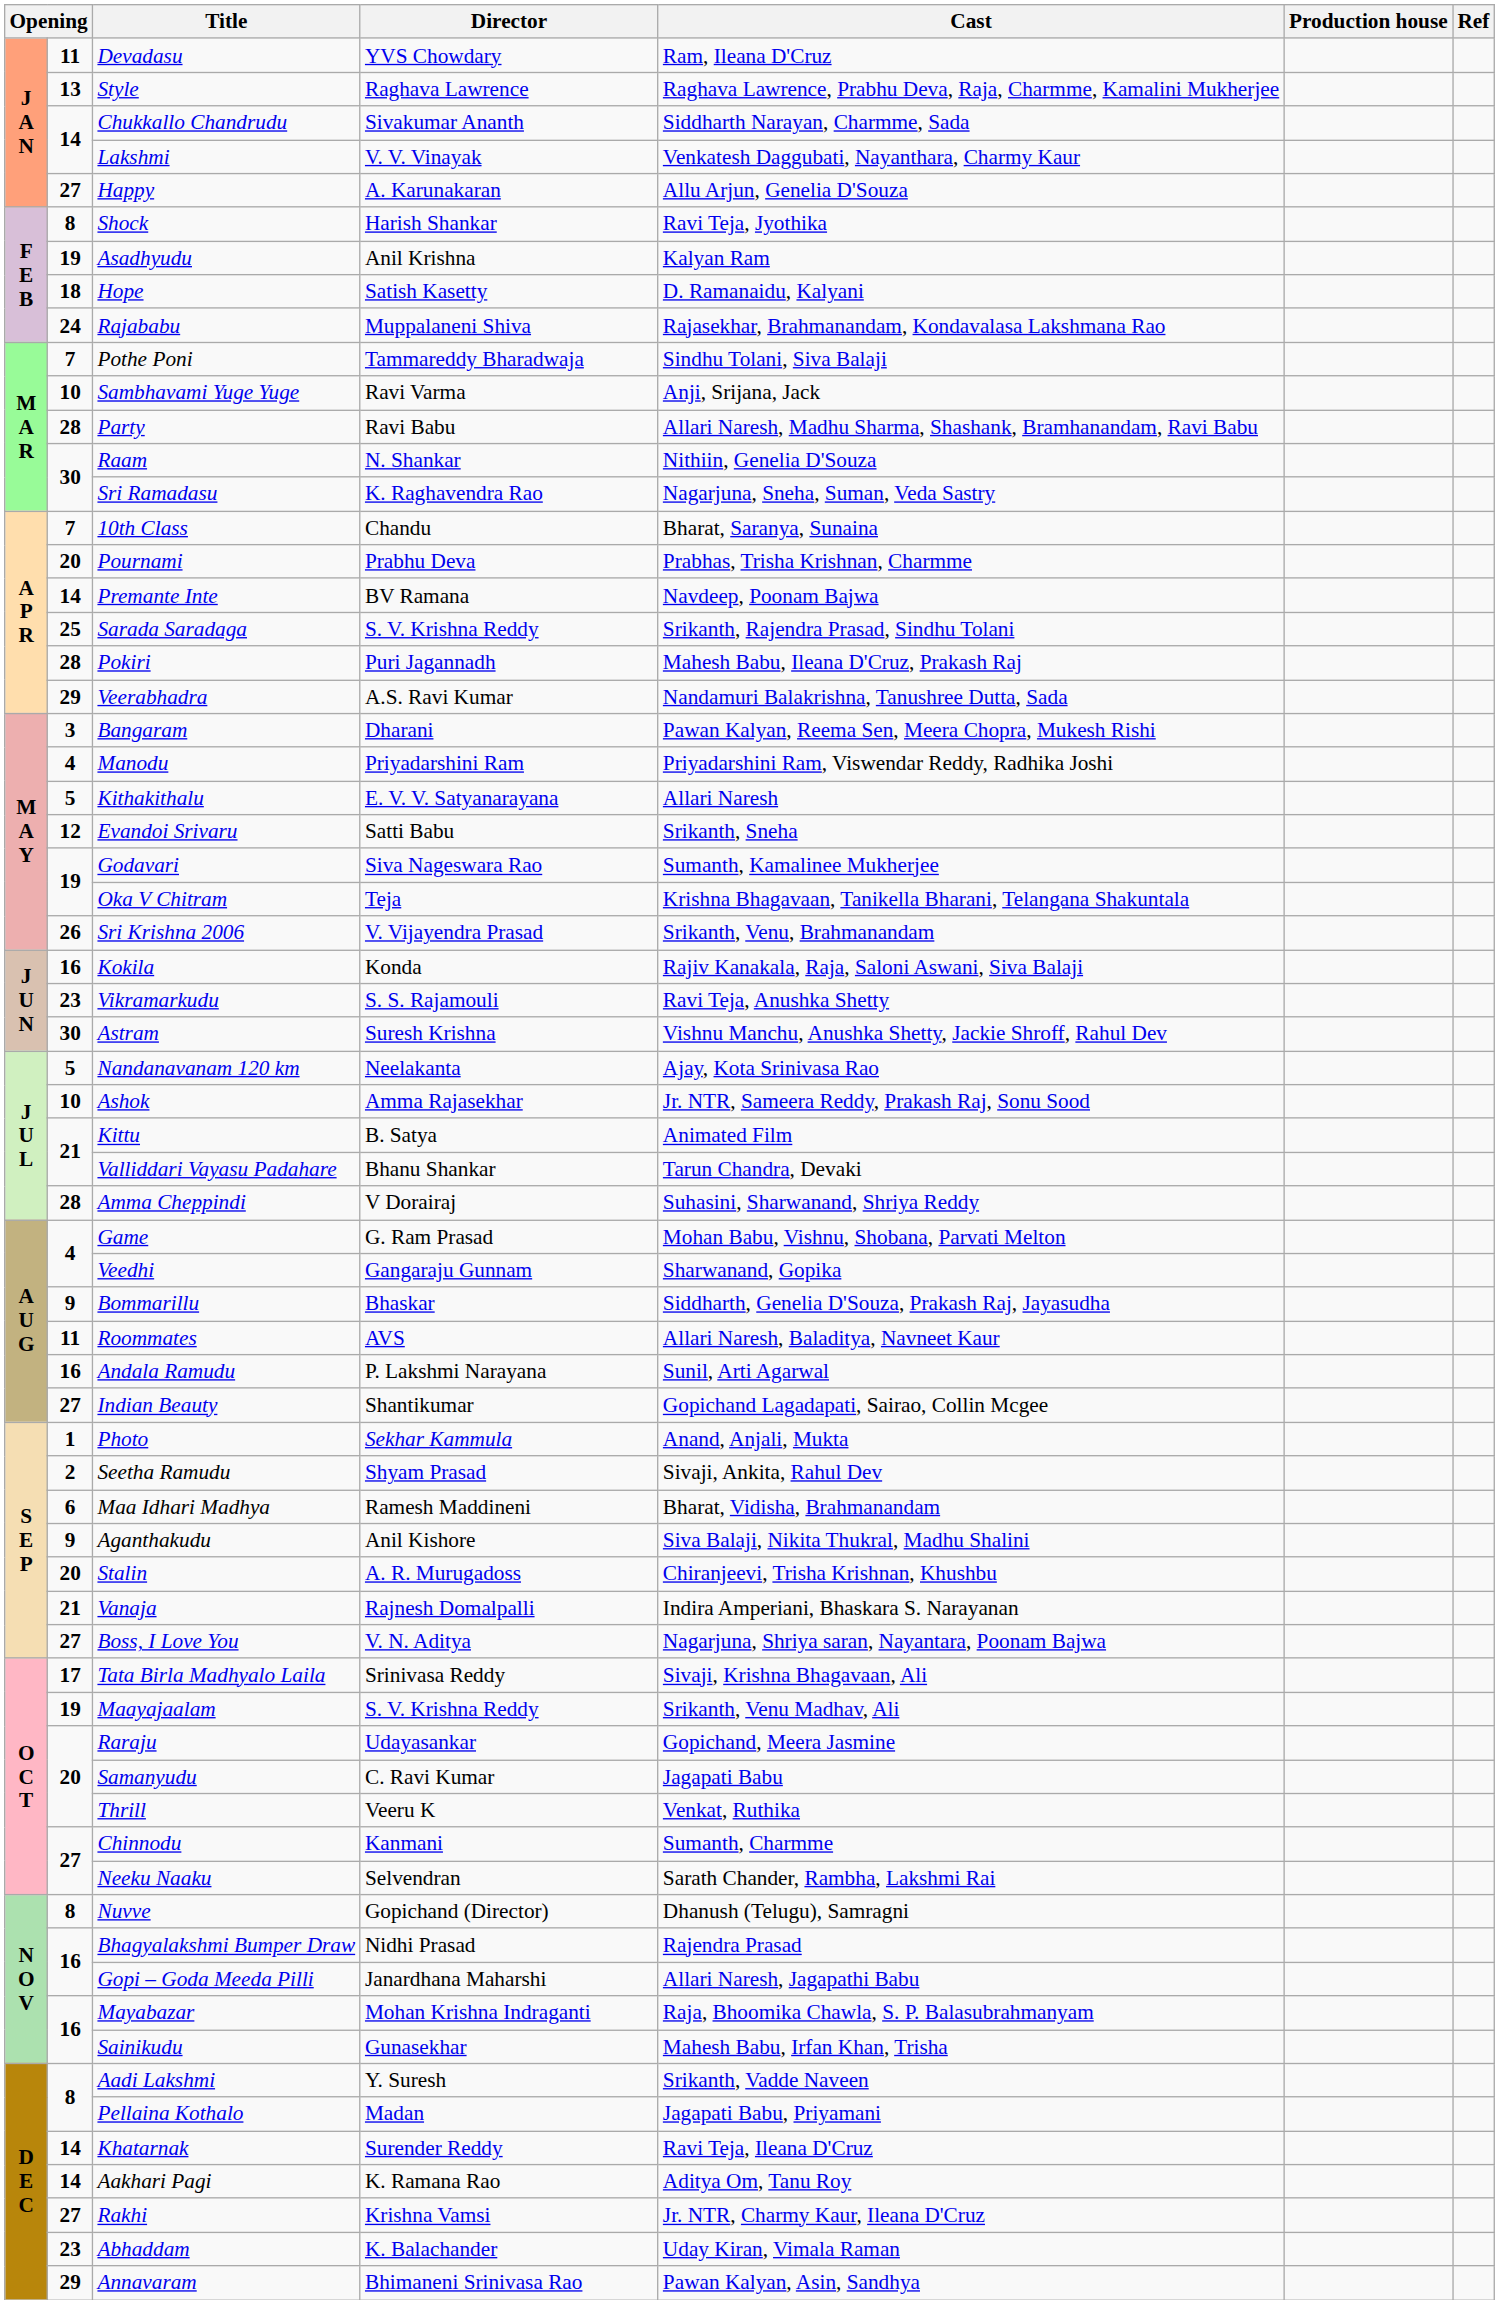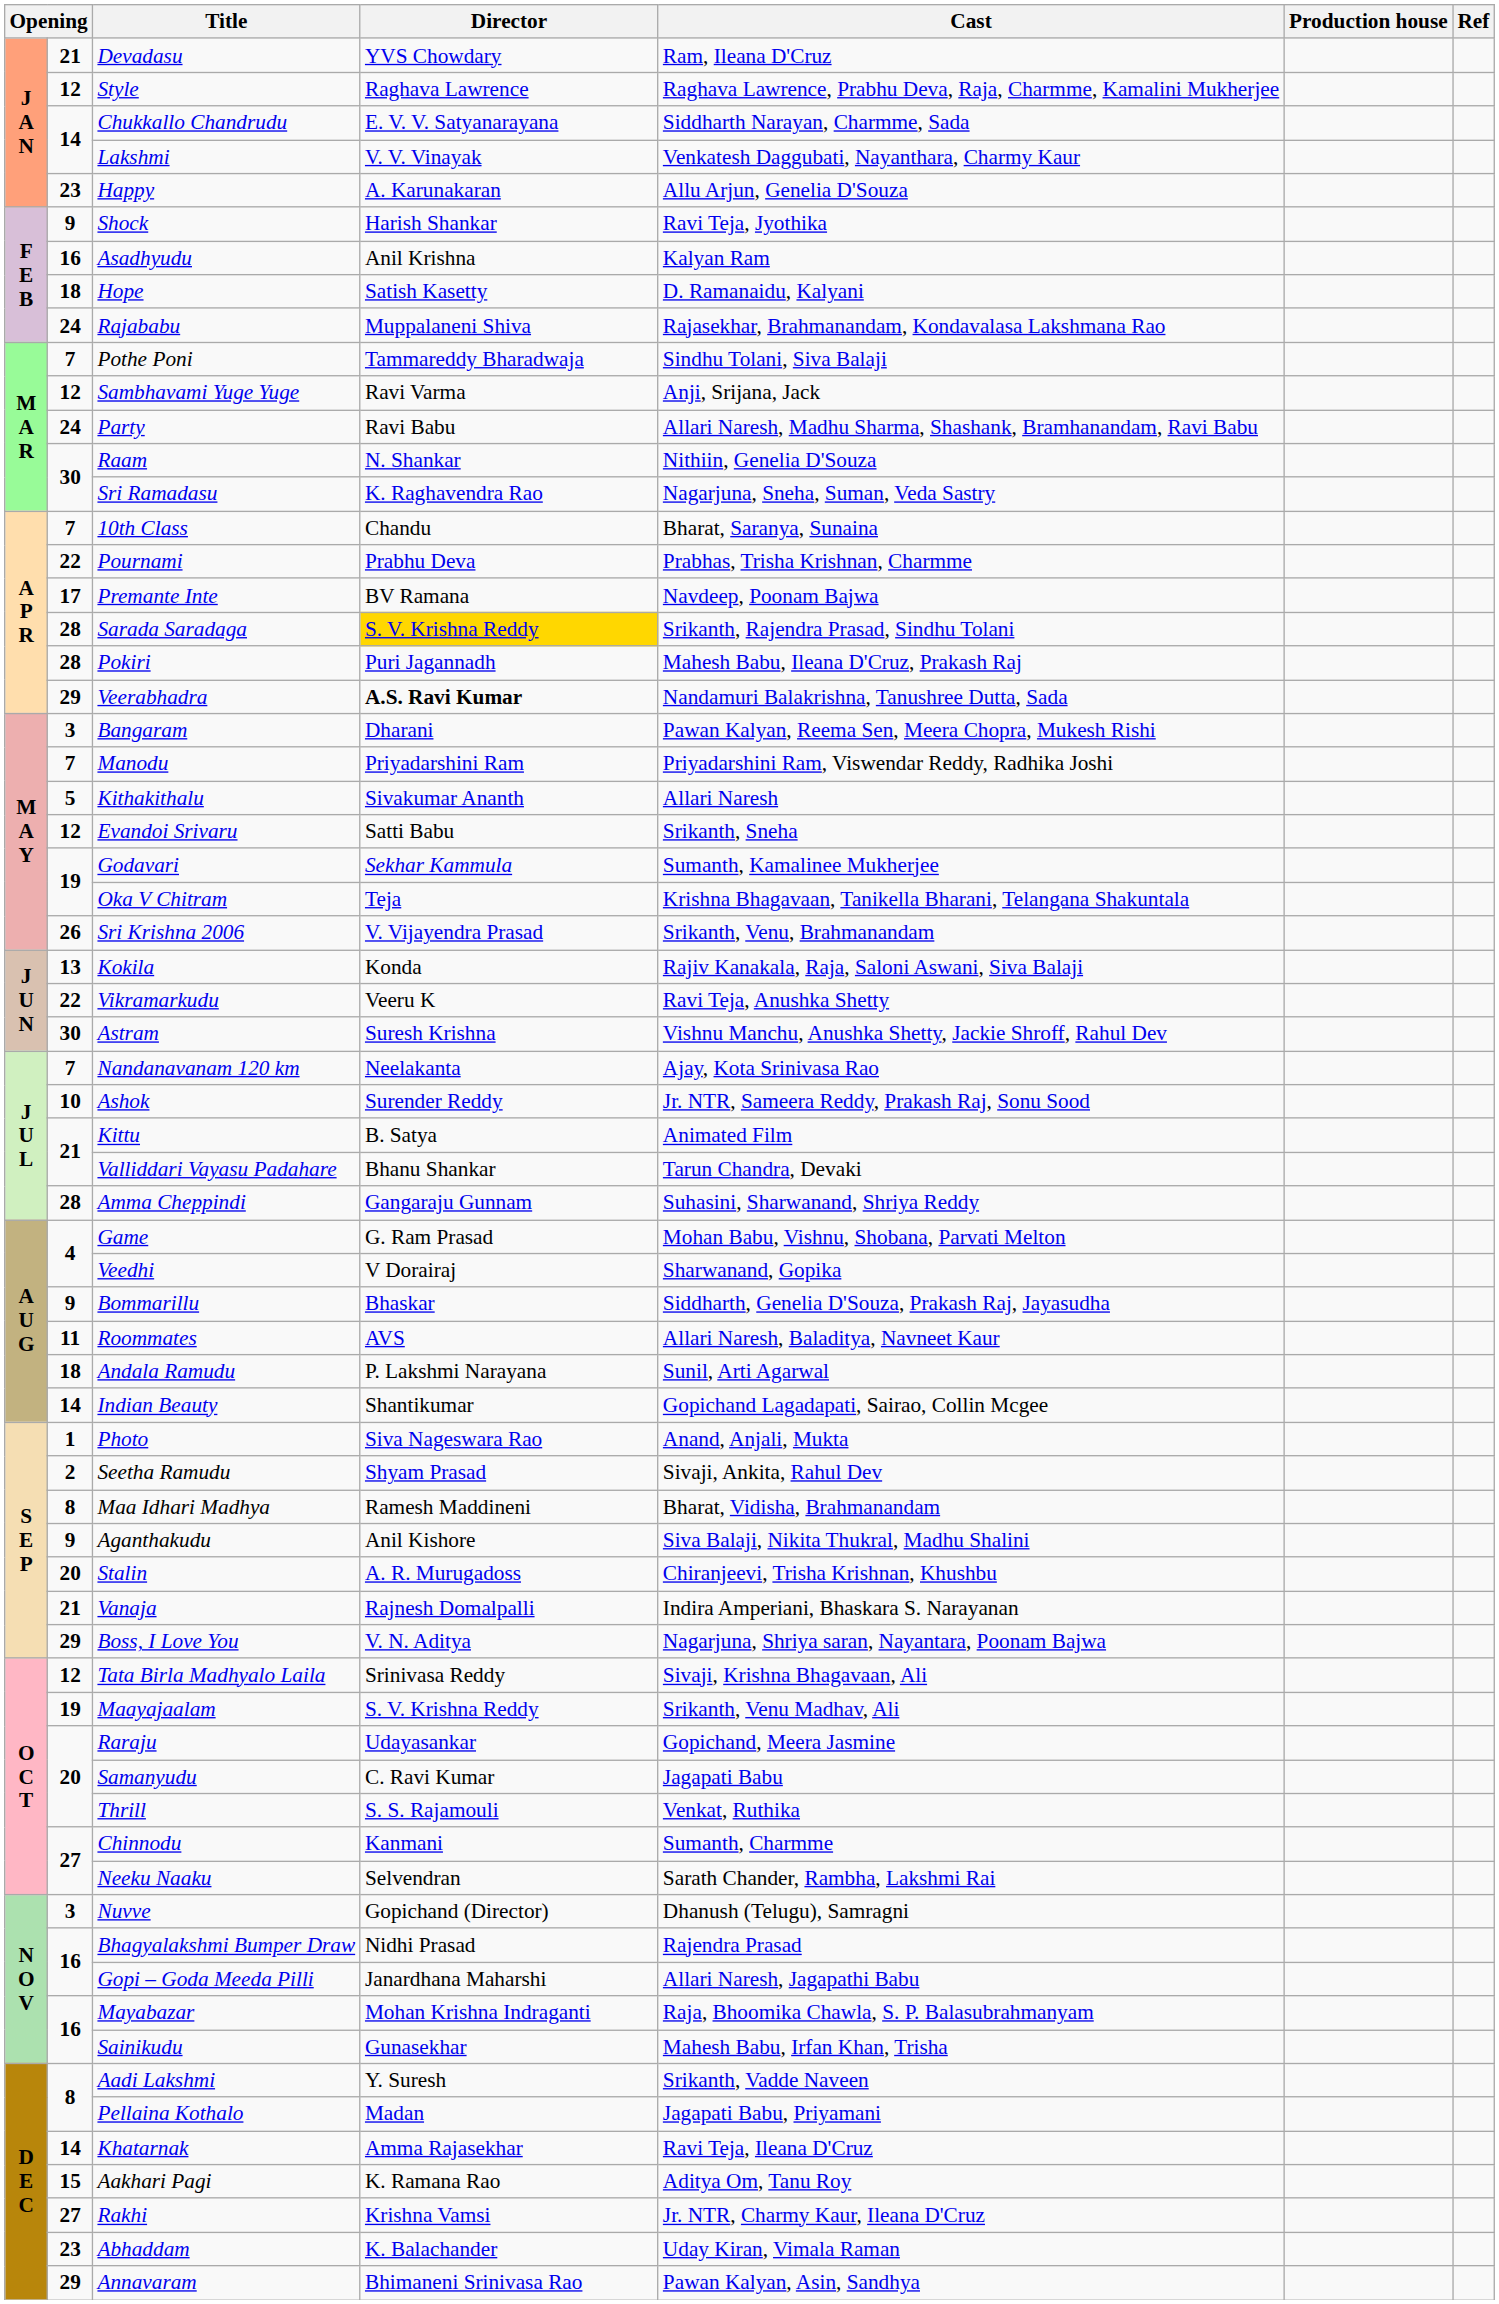(70, 55) 11 -> (70, 55) 21
(70, 88) 13 -> (70, 88) 12
(444, 122) Sivakumar Ananth -> (462, 122) E. V. V. Satyanarayana
(70, 190) 27 -> (70, 190) 23
(70, 223) 8 -> (70, 223) 9
(70, 257) 19 -> (70, 257) 16
(70, 392) 10 -> (70, 392) 12
(70, 426) 28 -> (70, 426) 24
(70, 561) 20 -> (70, 561) 22
(70, 595) 14 -> (70, 595) 17
(70, 628) 25 -> (70, 628) 28
(452, 628) no background -> (452, 628) gold background
(439, 696) normal -> (444, 696) bold
(70, 763) 4 -> (70, 763) 7
(462, 797) E. V. V. Satyanarayana -> (444, 797) Sivakumar Ananth
(454, 865) Siva Nageswara Rao -> (439, 865) Sekhar Kammula
(70, 966) 16 -> (70, 966) 13
(70, 1000) 23 -> (70, 1000) 22
(432, 1000) S. S. Rajamouli -> (400, 1000) Veeru K
(70, 1067) 5 -> (70, 1067) 7
(444, 1101) Amma Rajasekhar -> (434, 1101) Surender Reddy
(411, 1202) V Dorairaj -> (449, 1202) Gangaraju Gunnam
(449, 1270) Gangaraju Gunnam -> (411, 1270) V Dorairaj
(70, 1371) 16 -> (70, 1371) 18
(70, 1405) 27 -> (70, 1405) 14
(439, 1438) Sekhar Kammula -> (454, 1438) Siva Nageswara Rao
(70, 1506) 6 -> (70, 1506) 8
(70, 1641) 27 -> (70, 1641) 29
(70, 1675) 17 -> (70, 1675) 12
(400, 1810) Veeru K -> (432, 1810) S. S. Rajamouli
(70, 1911) 8 -> (70, 1911) 3
(434, 2147) Surender Reddy -> (444, 2147) Amma Rajasekhar
(70, 2181) 14 -> (70, 2181) 15
